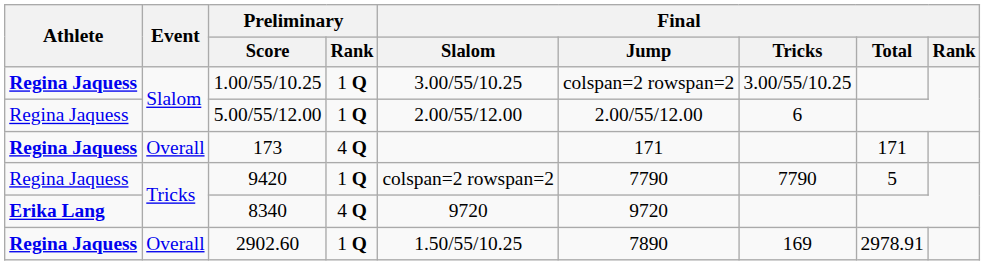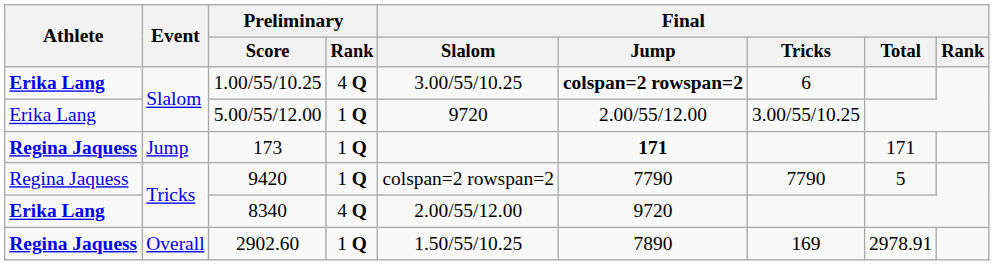(73, 83) Regina Jaquess -> (57, 83) Erika Lang
(352, 83) 1 Q -> (352, 83) 4 Q
(649, 83) normal -> (653, 83) bold
(797, 83) 3.00/55/10.25 -> (806, 83) 6
(69, 115) Regina Jaquess -> (53, 115) Erika Lang
(468, 115) 2.00/55/12.00 -> (468, 115) 9720
(797, 115) 6 -> (806, 115) 3.00/55/10.25
(175, 147) Overall -> (167, 147) Jump
(352, 147) 4 Q -> (352, 147) 1 Q
(649, 147) normal -> (653, 147) bold
(468, 211) 9720 -> (468, 211) 2.00/55/12.00
